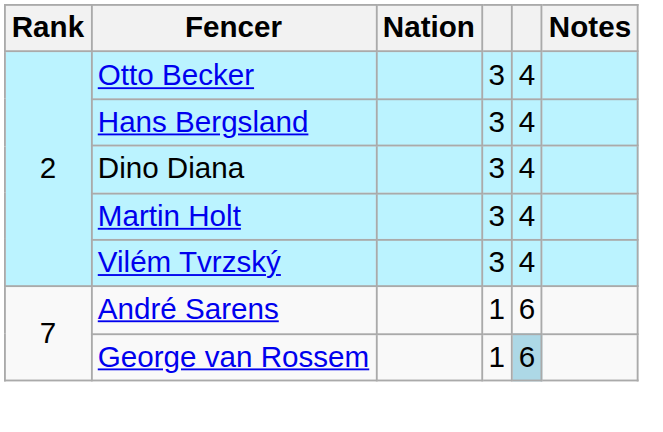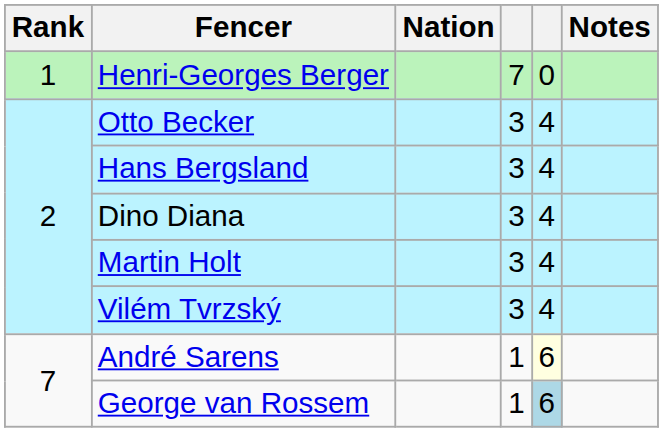+ row: (243, 74)
(527, 309) no background -> (547, 356) lightyellow background
